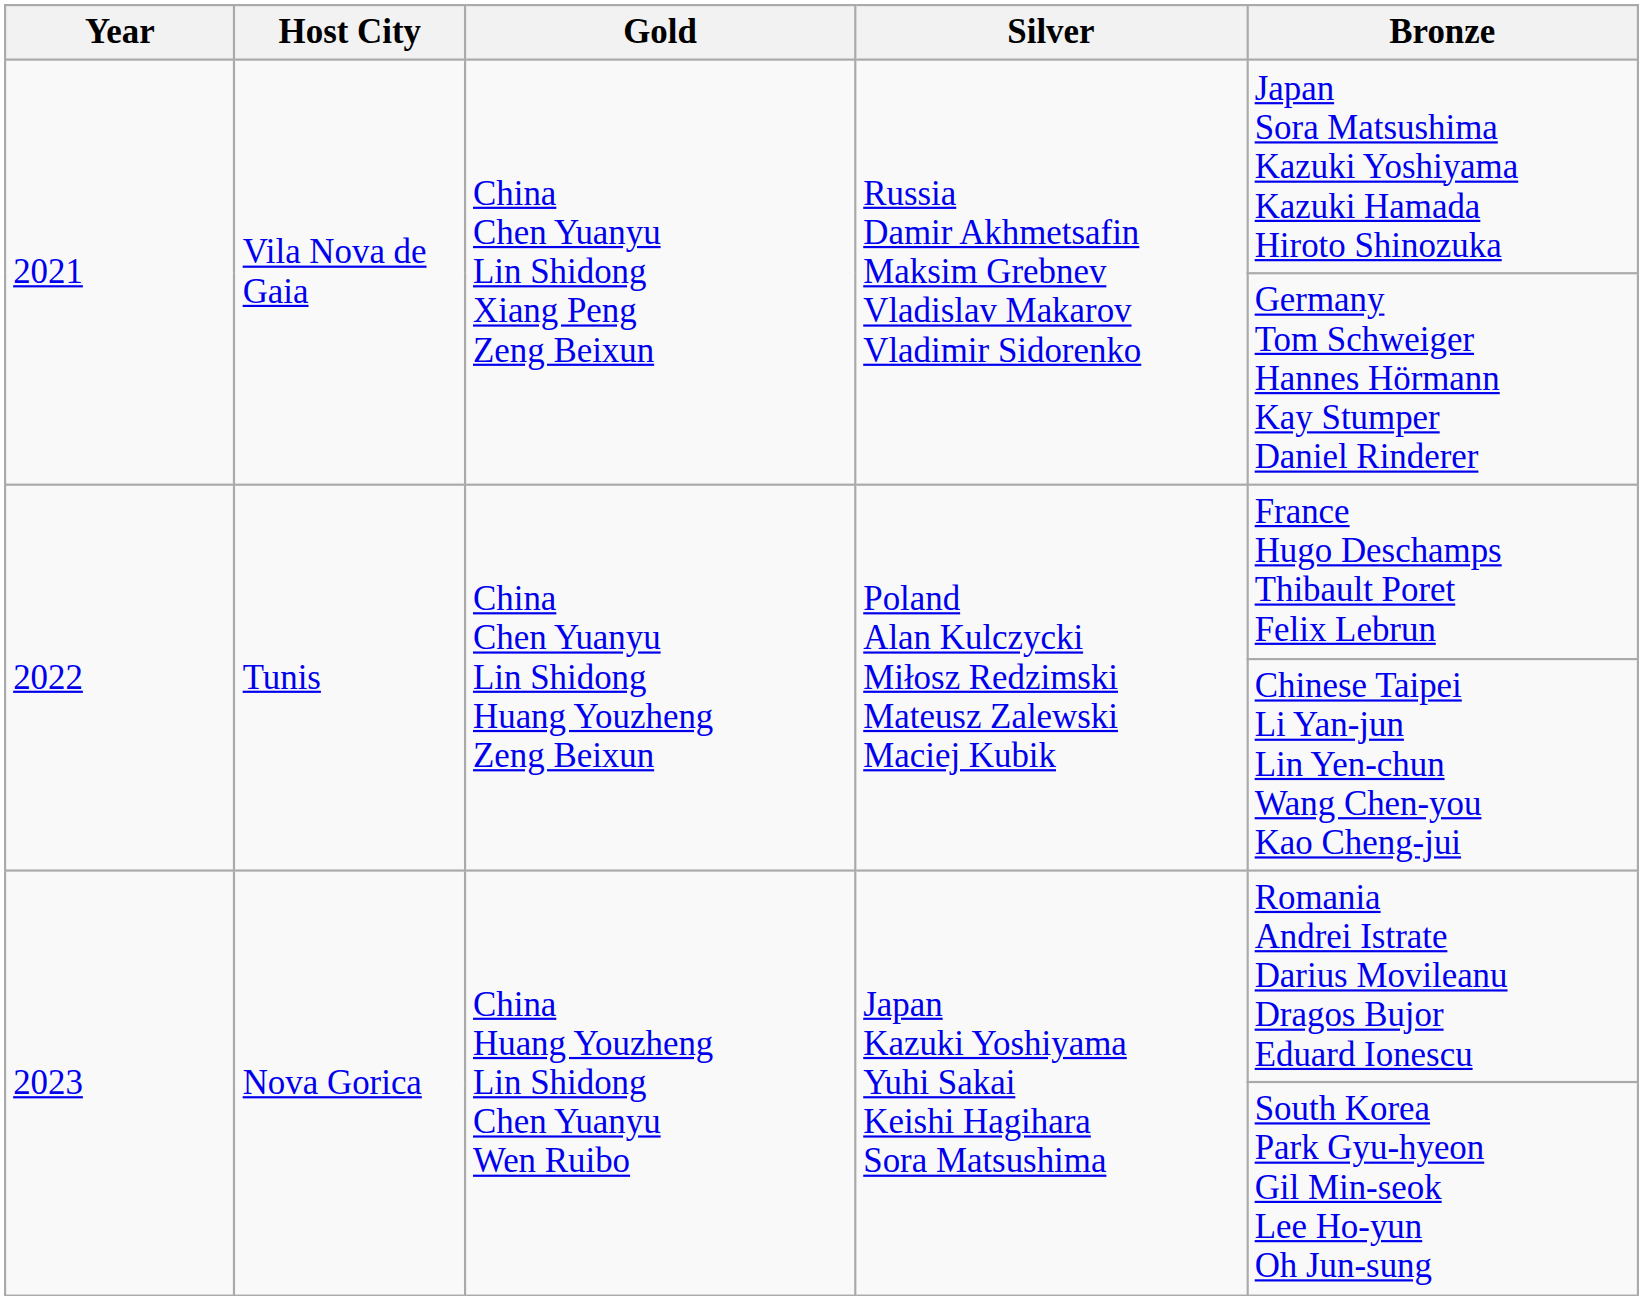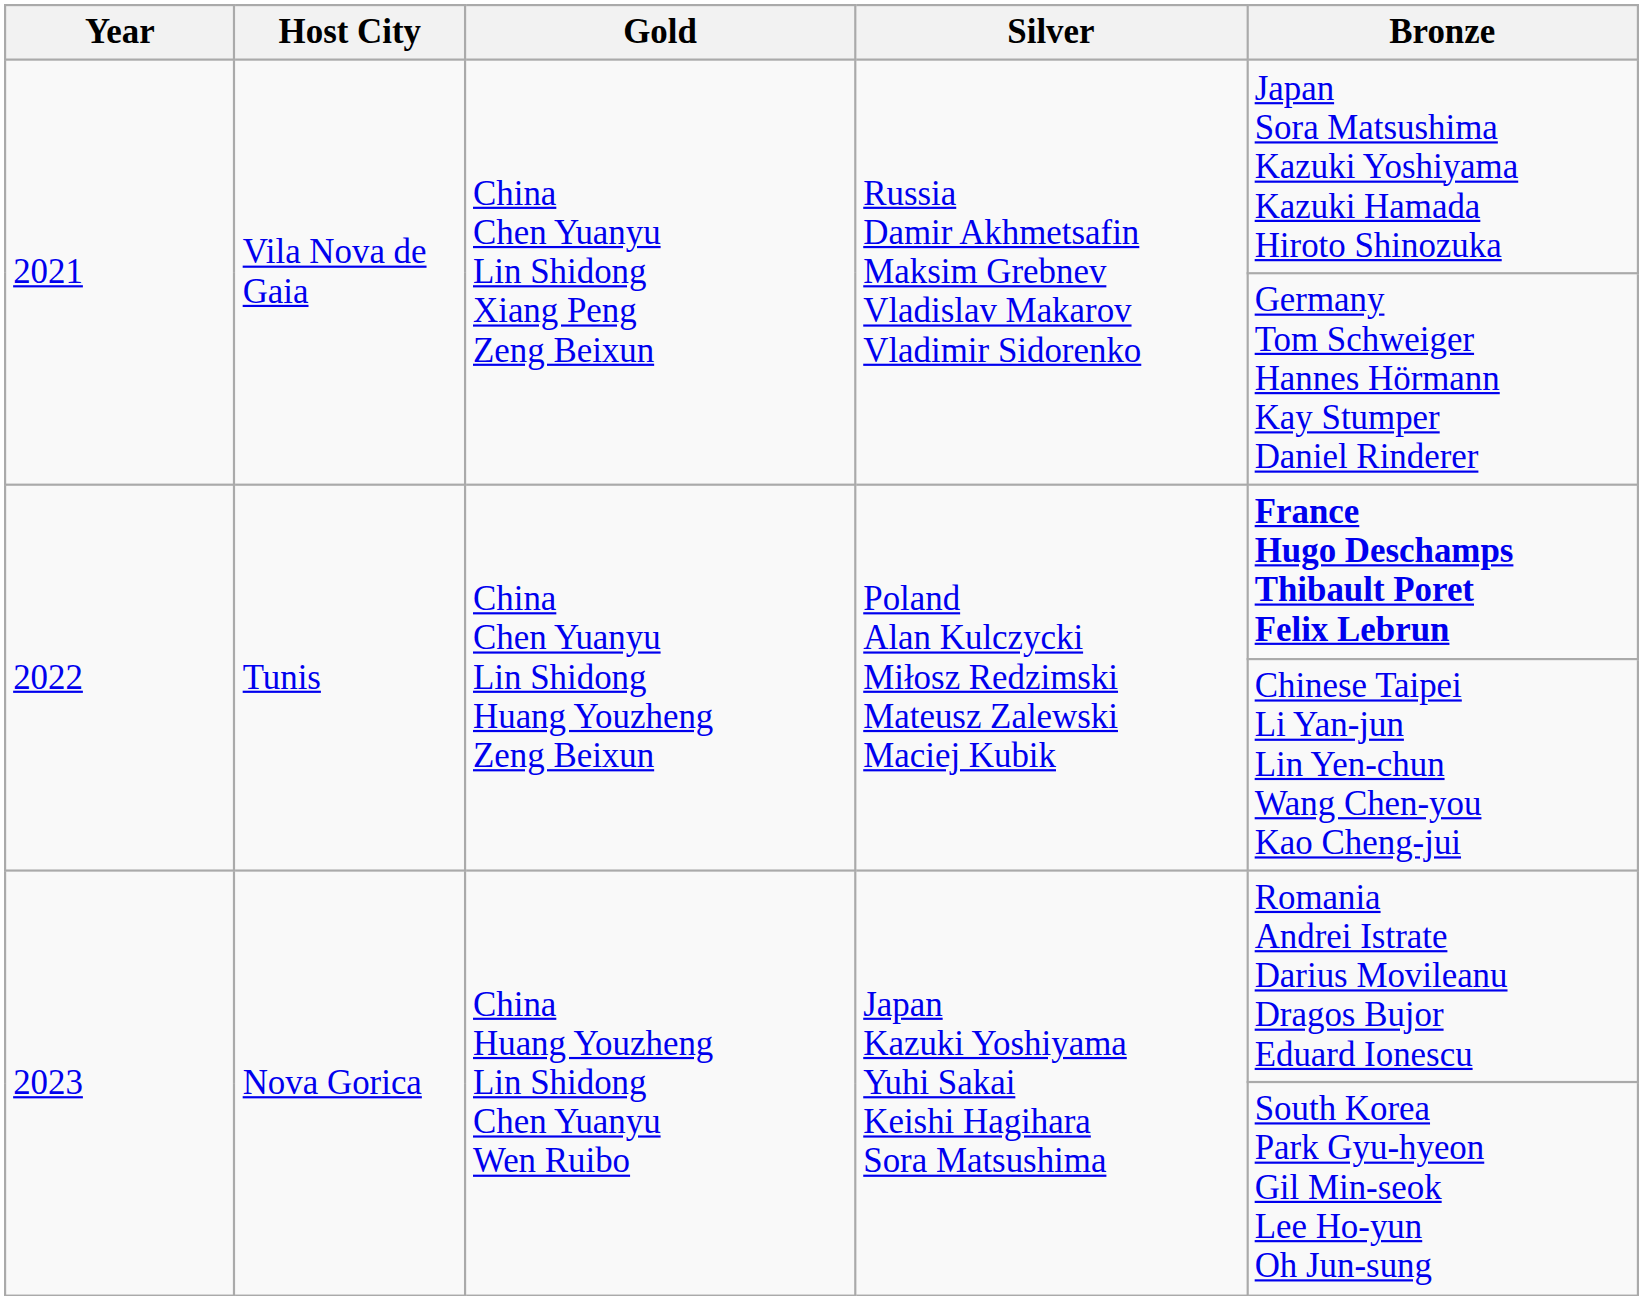(1378, 570) normal -> (1384, 570) bold
